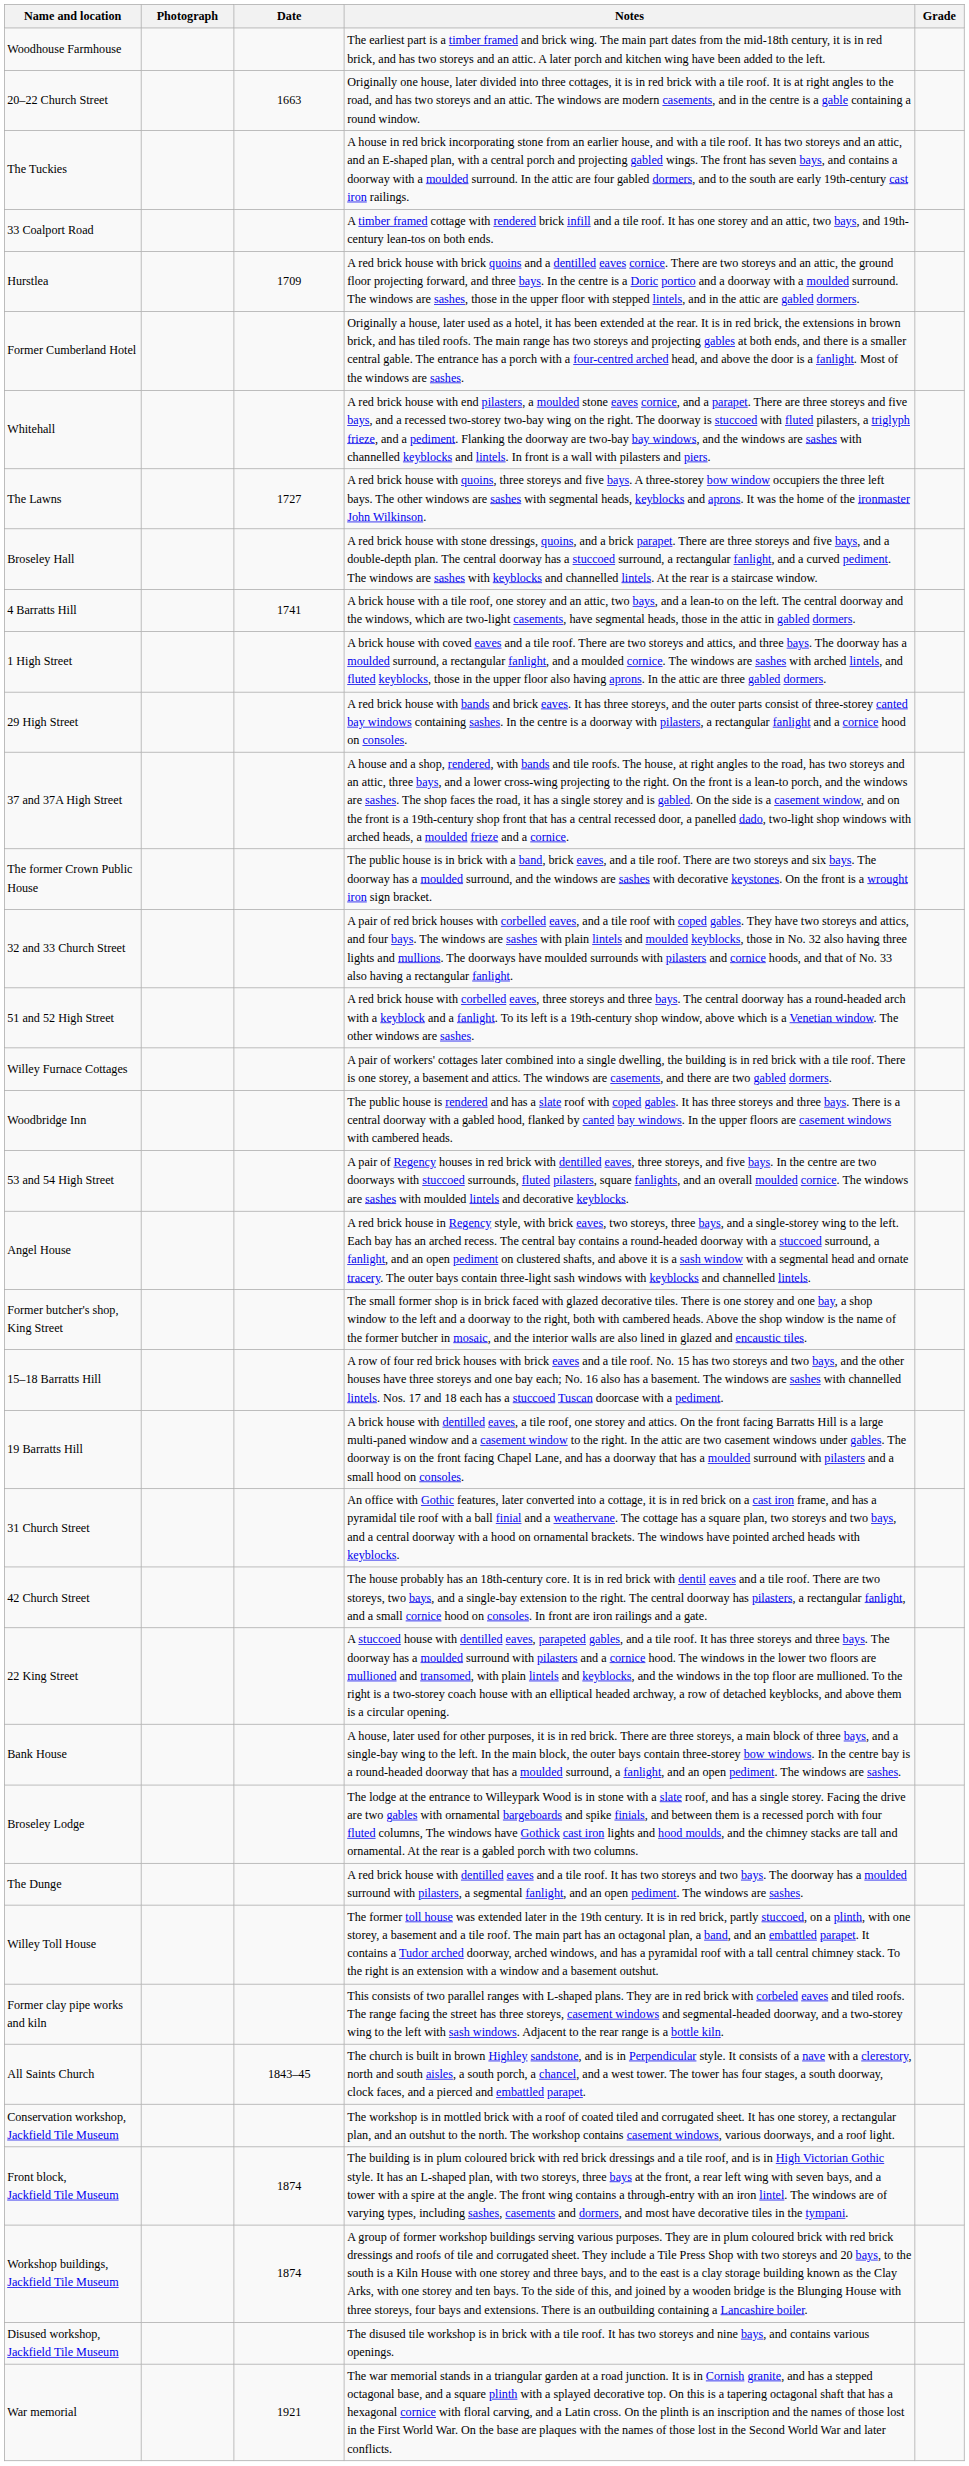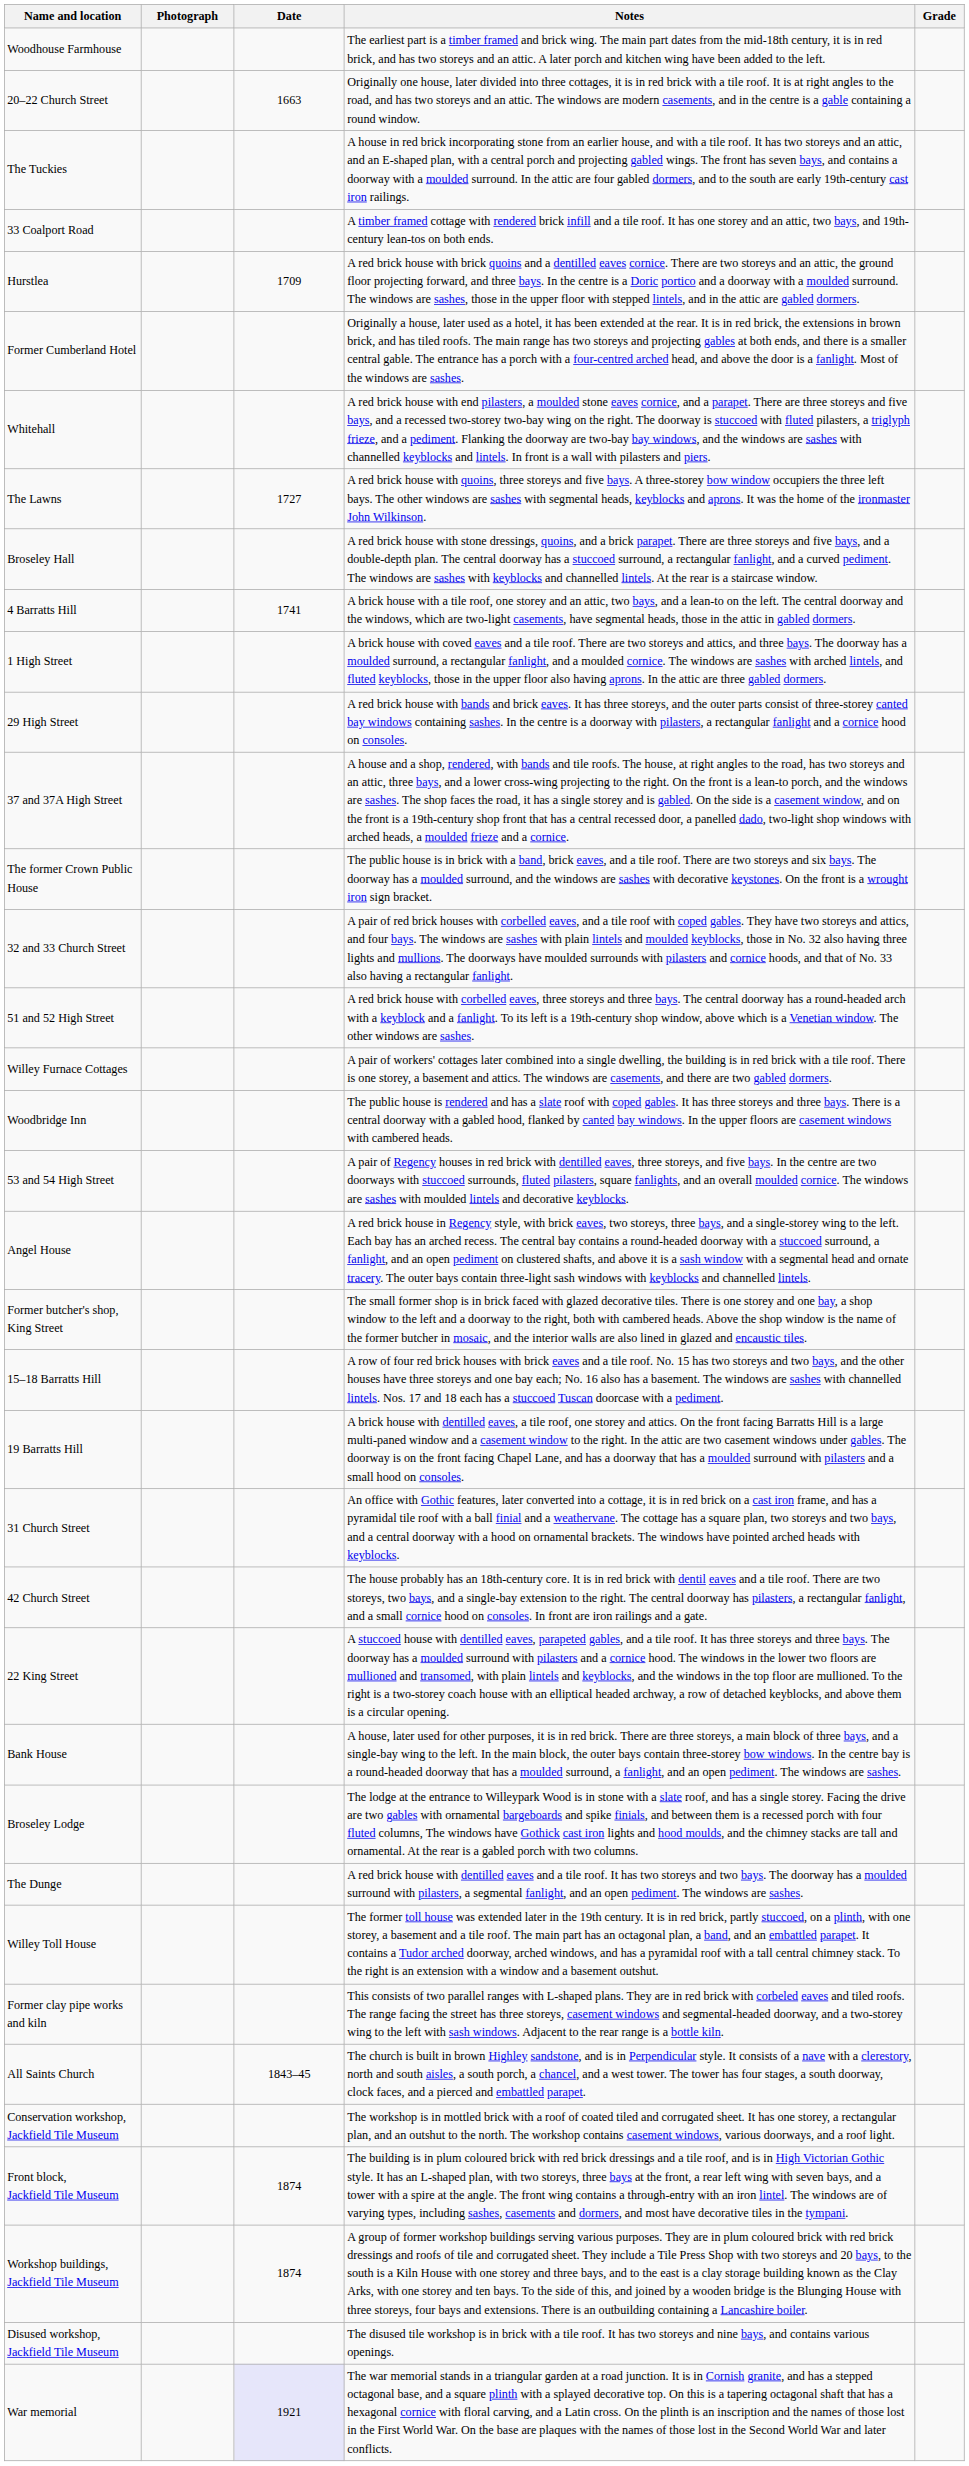(289, 2412) no background -> (289, 2412) lavender background
